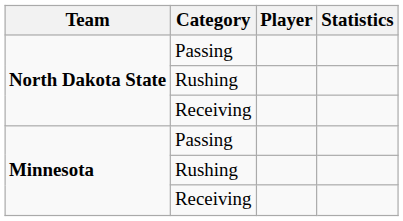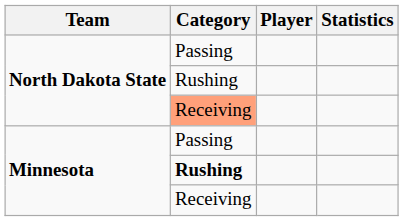(213, 110) no background -> (213, 110) lightsalmon background
(206, 170) normal -> (209, 170) bold
